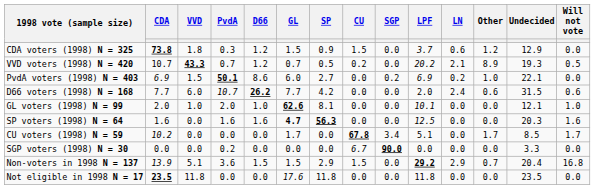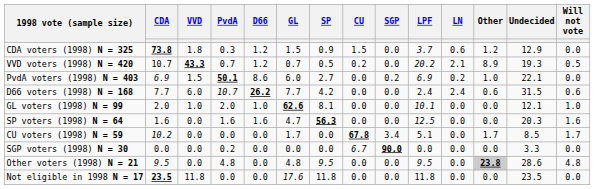(425, 92) 2.0 -> (425, 92) 2.4
(293, 120) bold -> (293, 120) normal
+ row: (72, 163)
- row: (72, 163)
